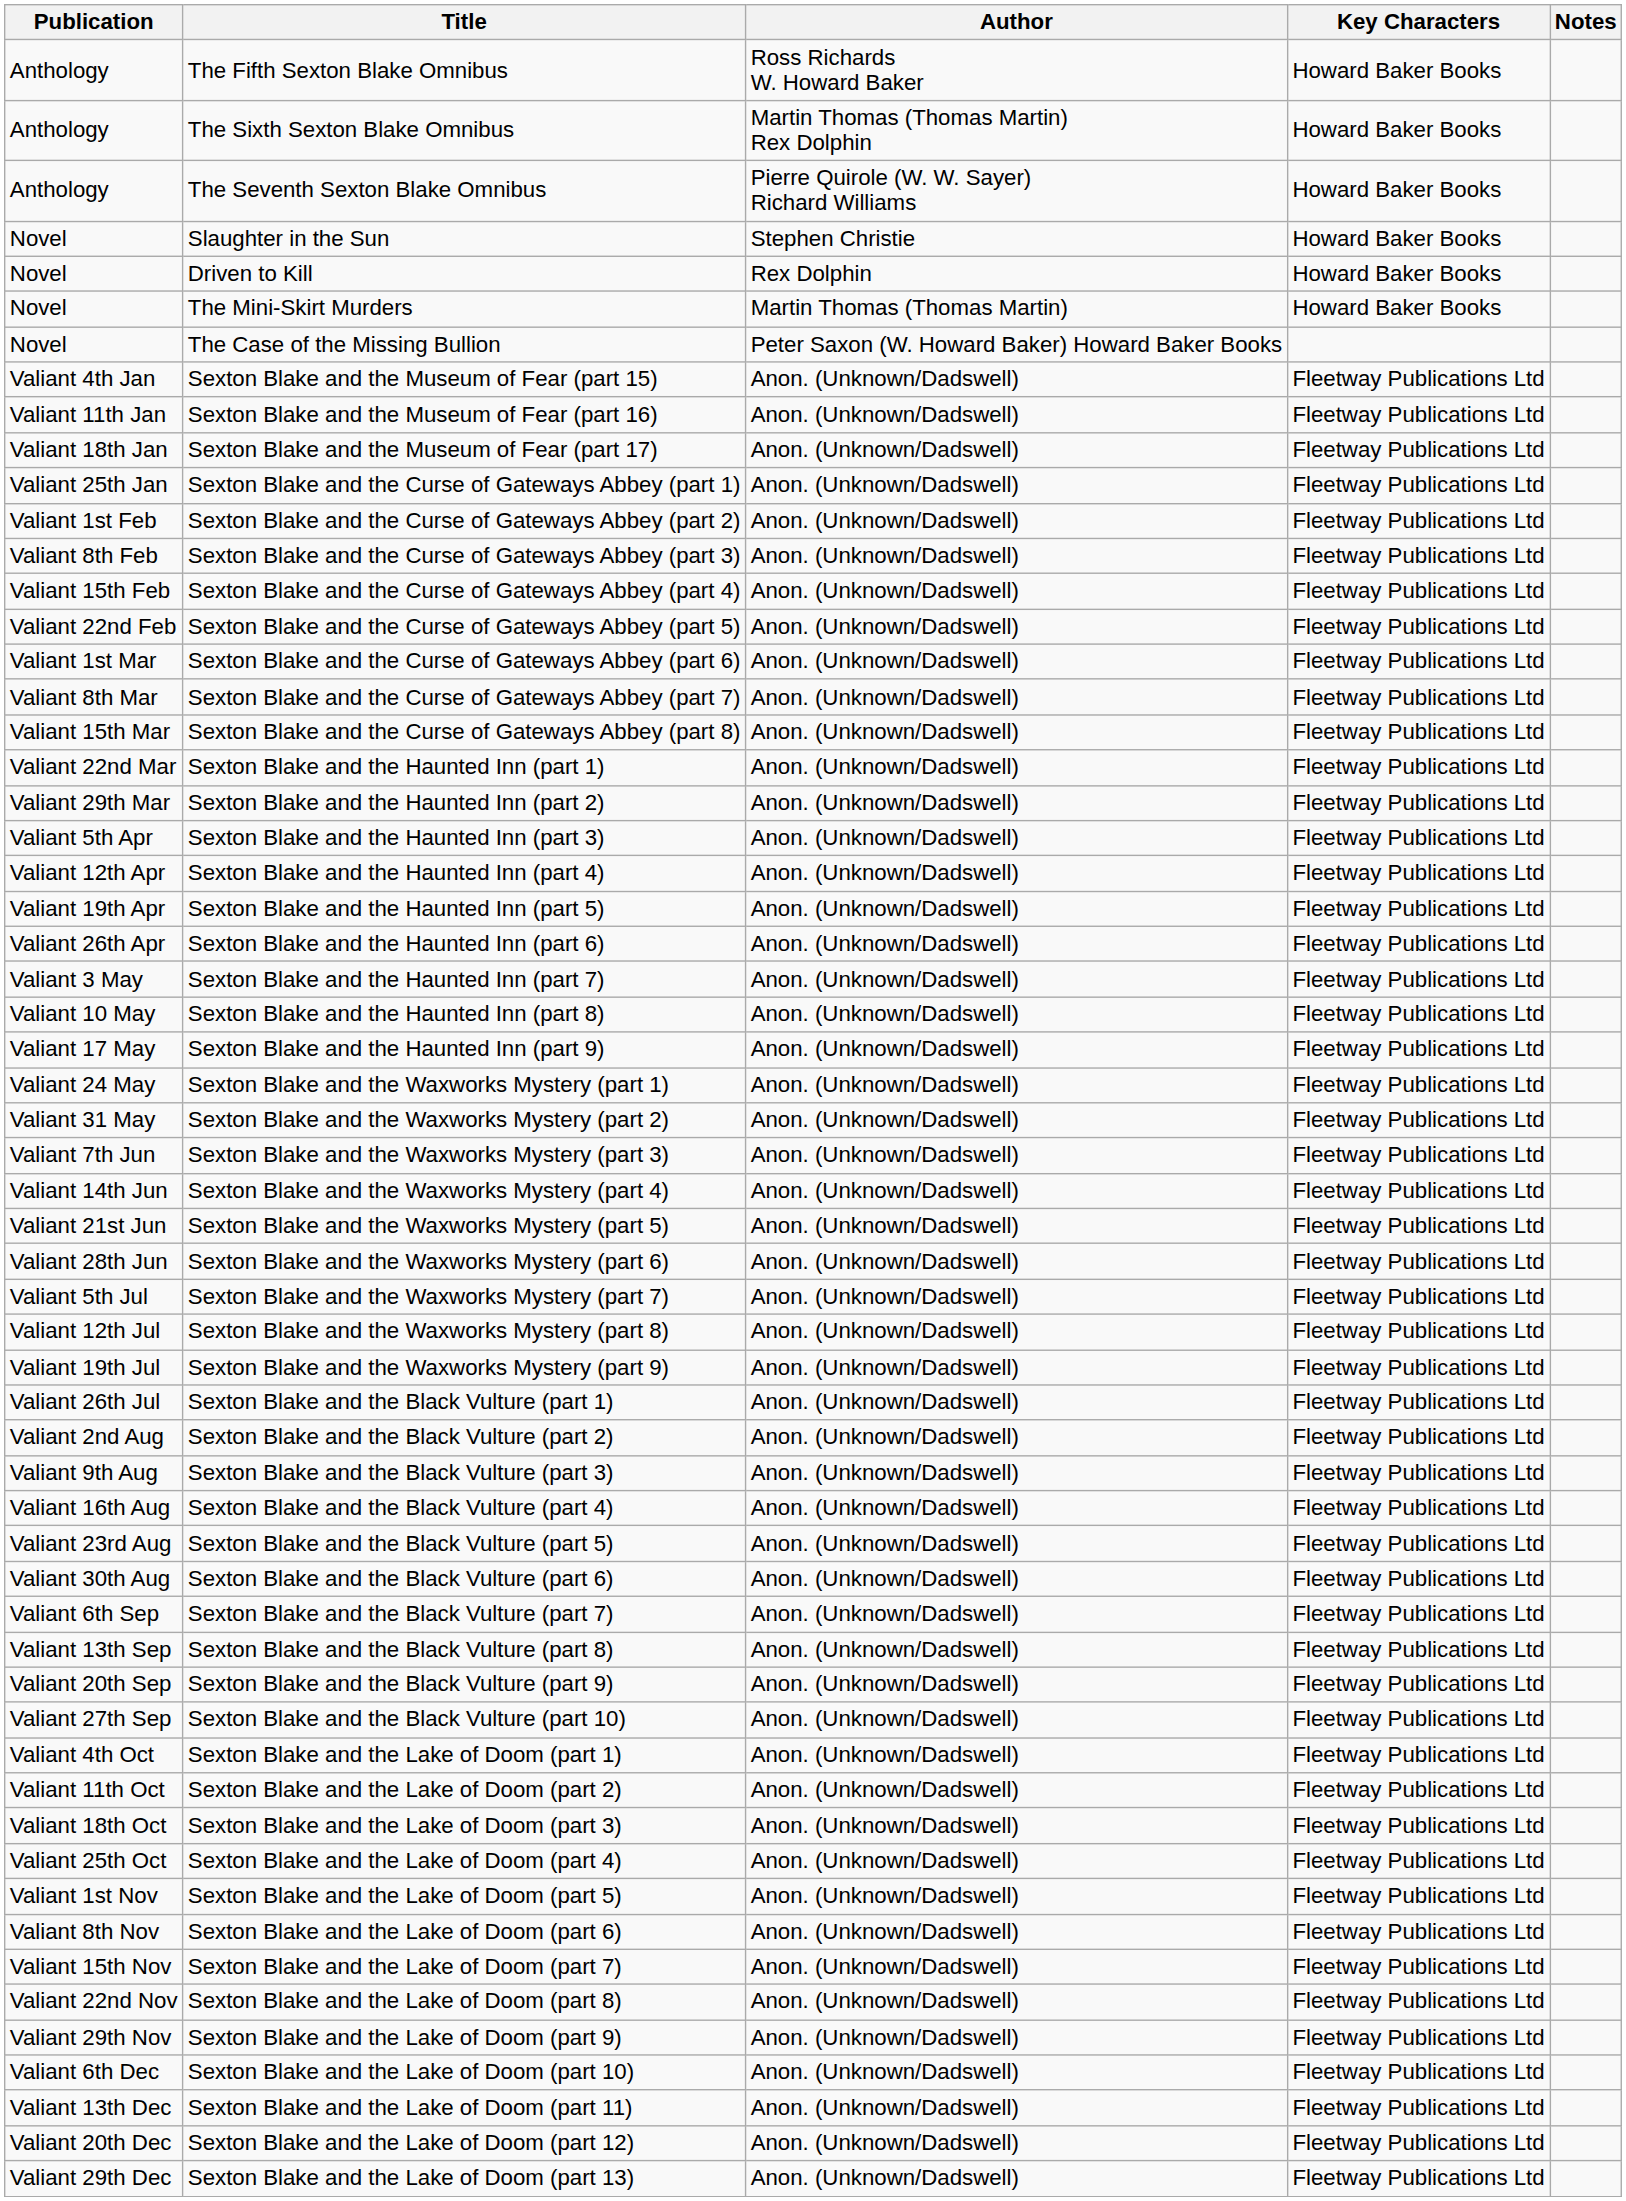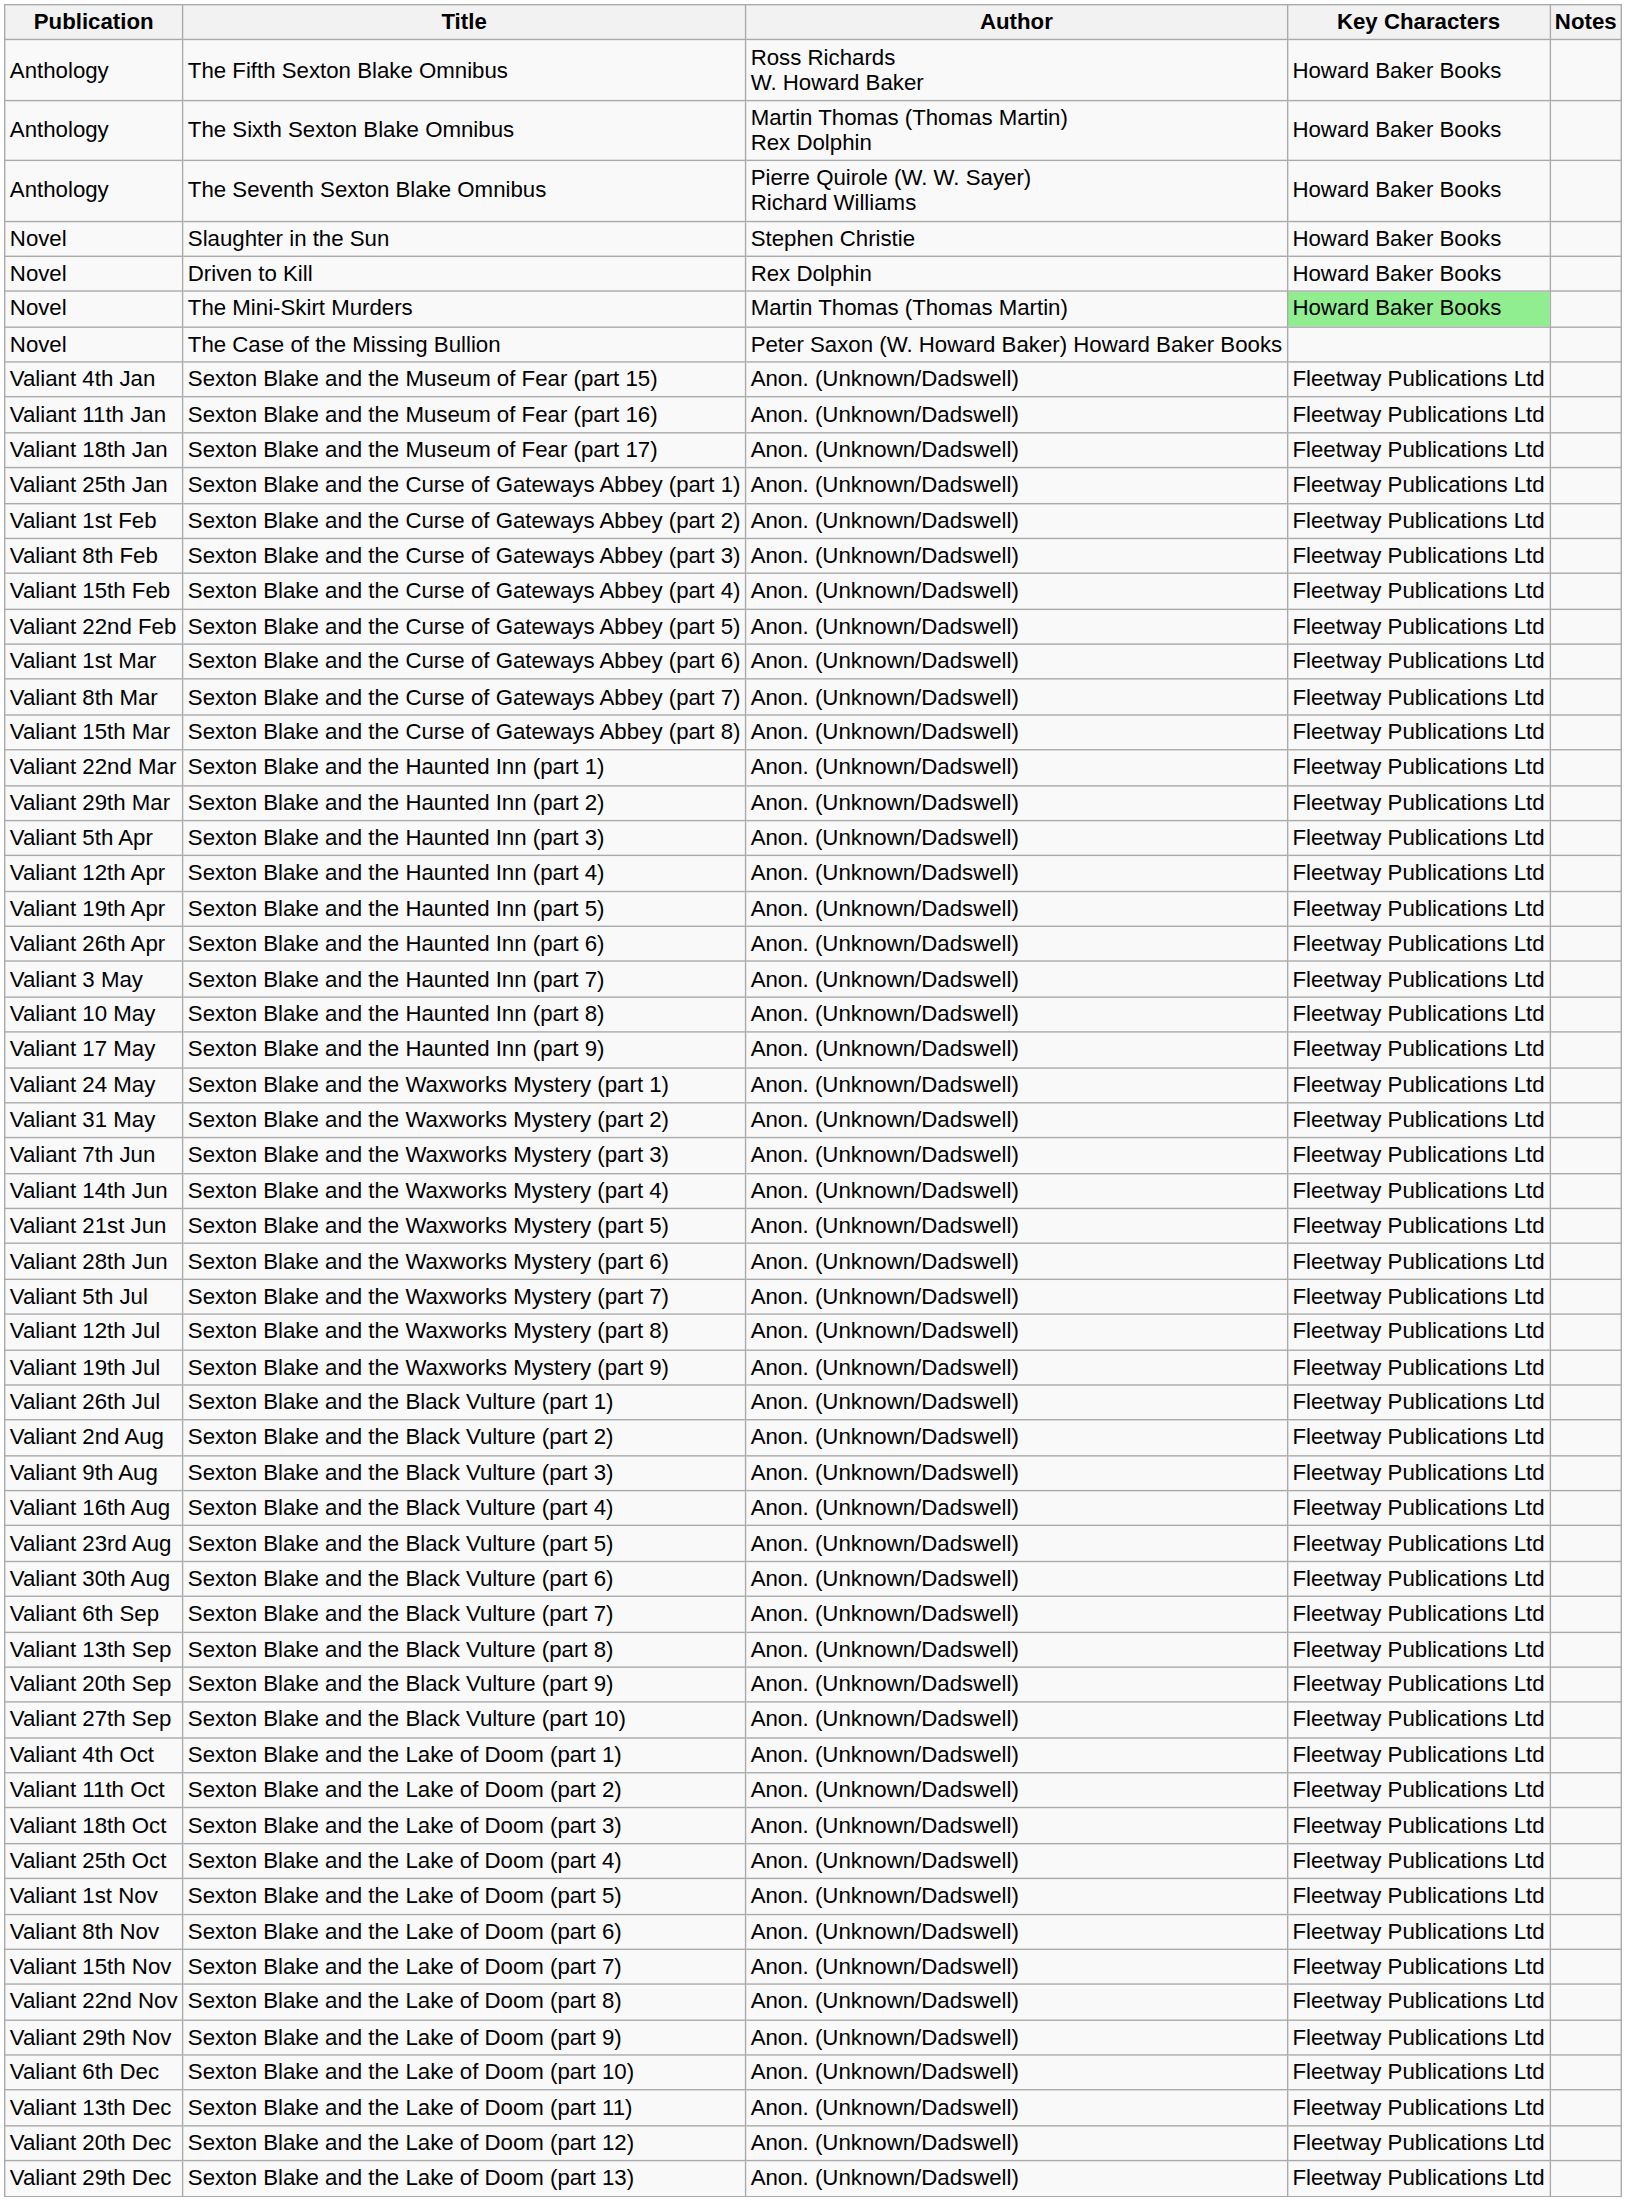(1397, 308) no background -> (1397, 308) lightgreen background
